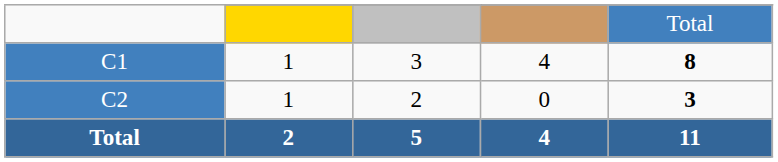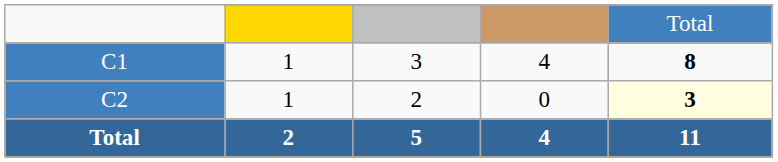(690, 99) no background -> (690, 99) lightyellow background
